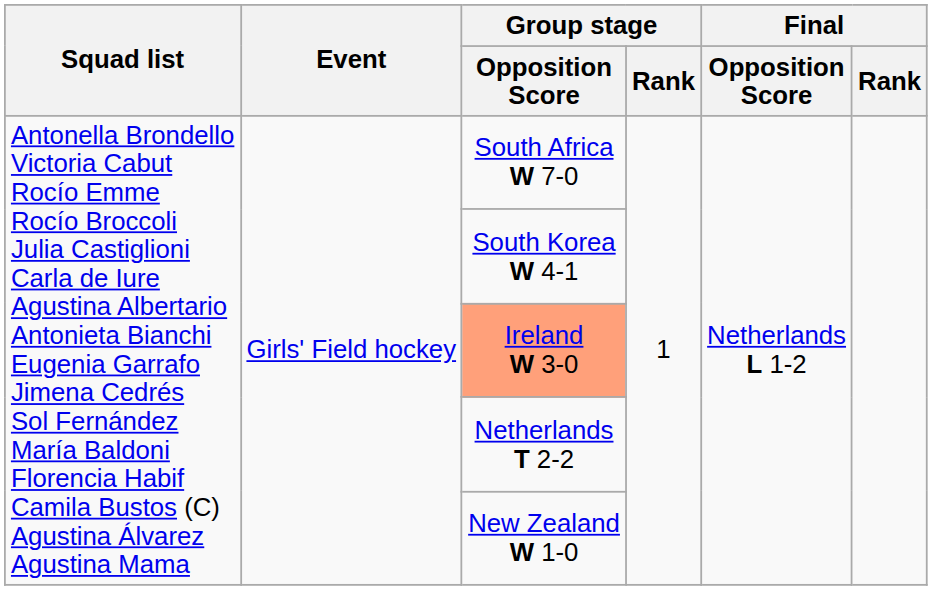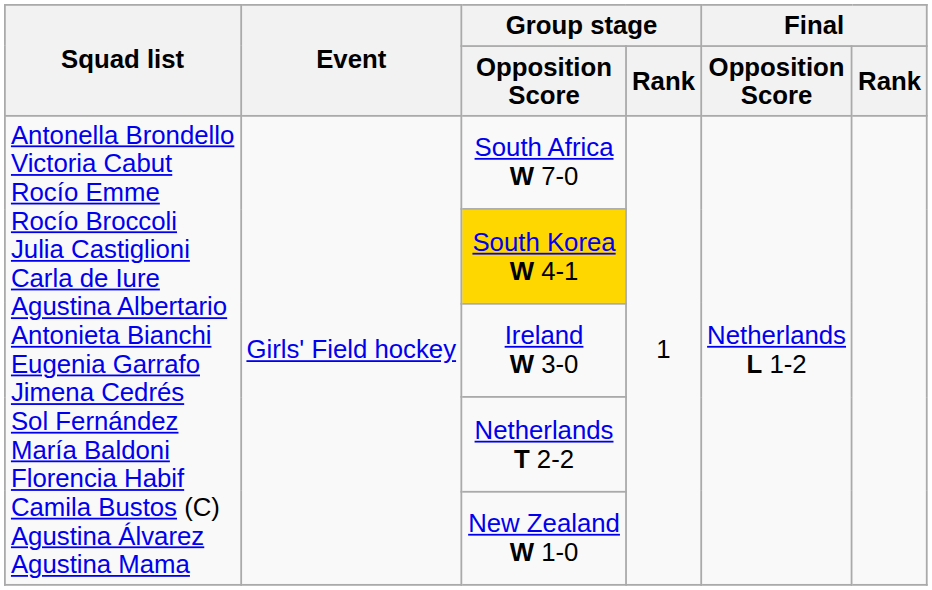(544, 256) no background -> (544, 256) gold background
(544, 351) lightsalmon background -> (544, 351) no background
